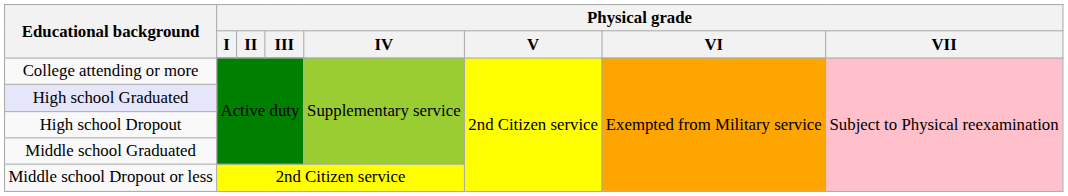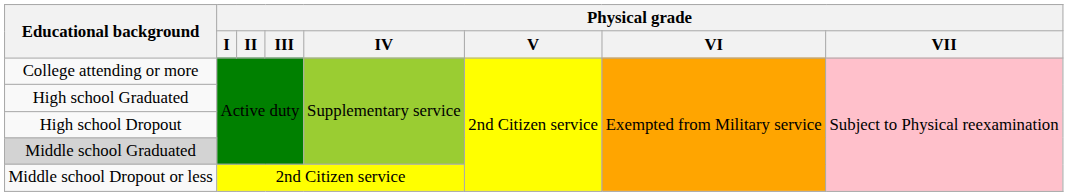(111, 97) lavender background -> (111, 97) no background
(111, 151) no background -> (111, 151) lightgrey background
